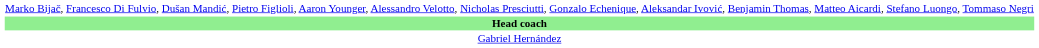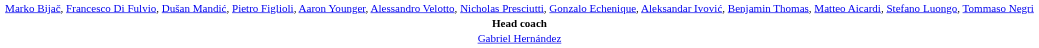(519, 23) lightgreen background -> (519, 23) no background
